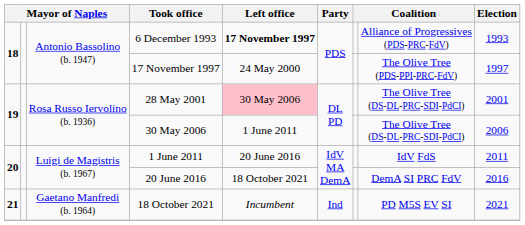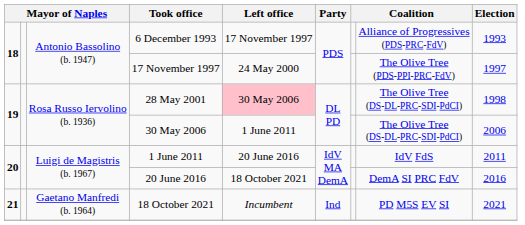(270, 37) bold -> (269, 37) normal
(497, 99) 2001 -> (495, 99) 1998
